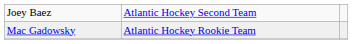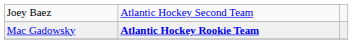(190, 30) normal -> (190, 30) bold
